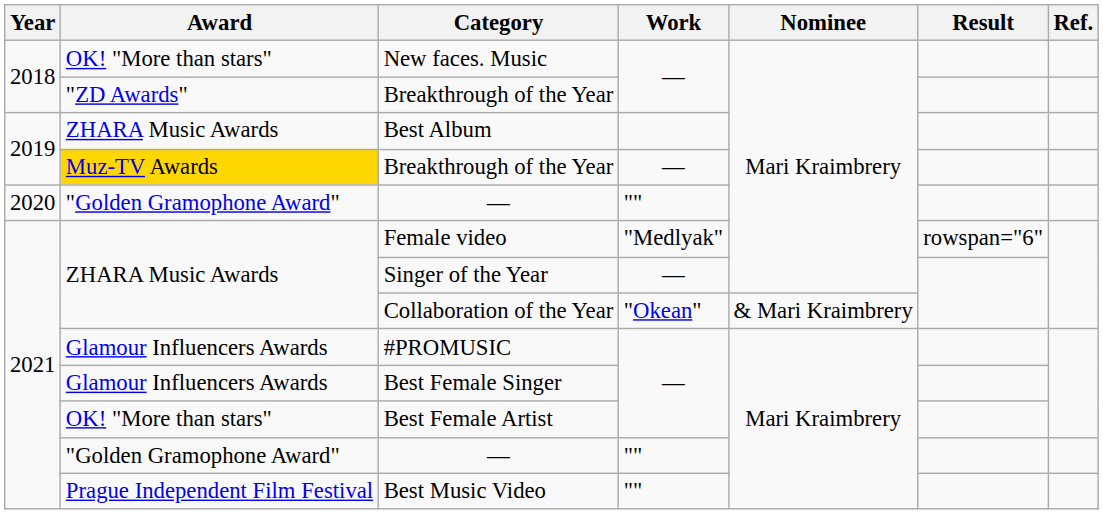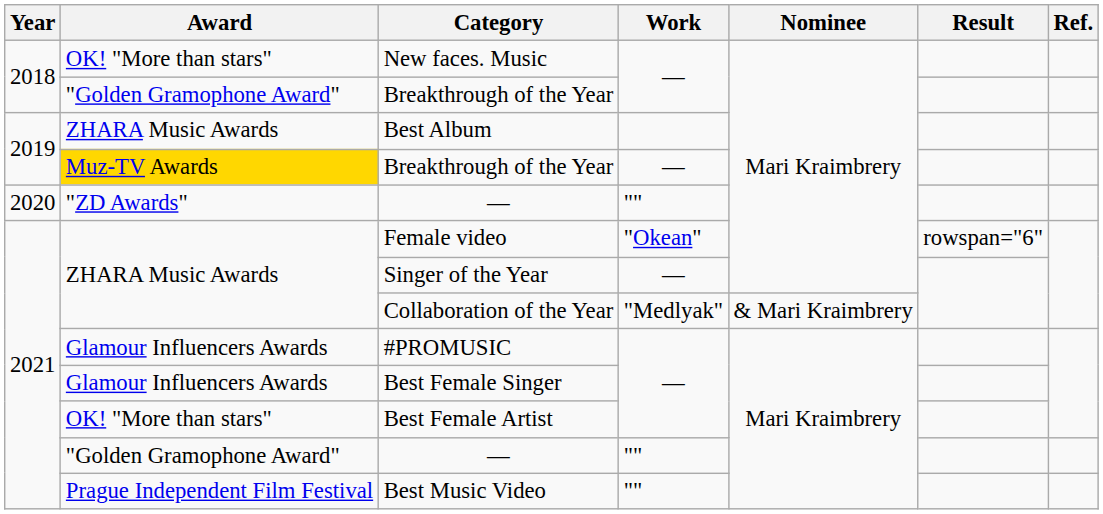(127, 94) "ZD Awards" -> (203, 94) "Golden Gramophone Award"
(203, 202) "Golden Gramophone Award" -> (127, 202) "ZD Awards"
(673, 238) "Medlyak" -> (663, 238) "Okean"
(663, 310) "Okean" -> (673, 310) "Medlyak"
